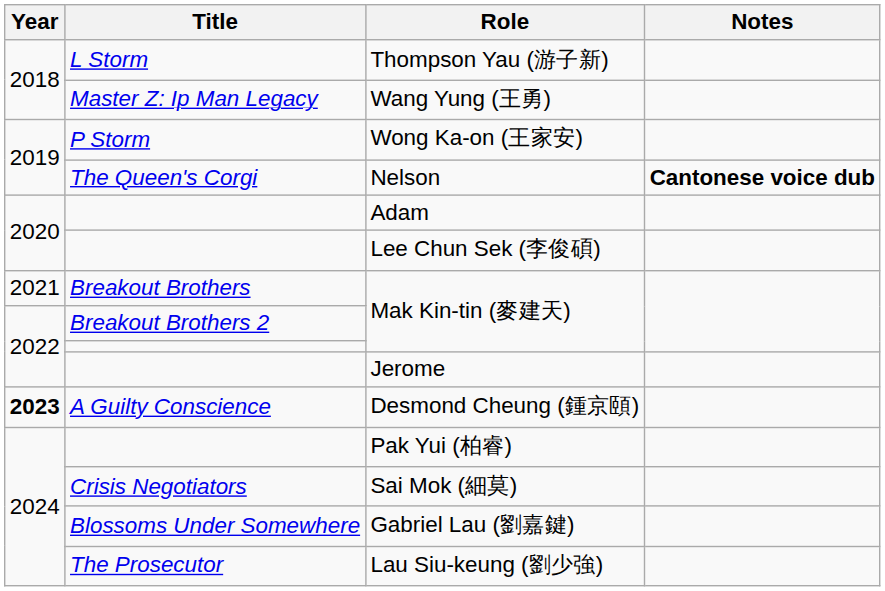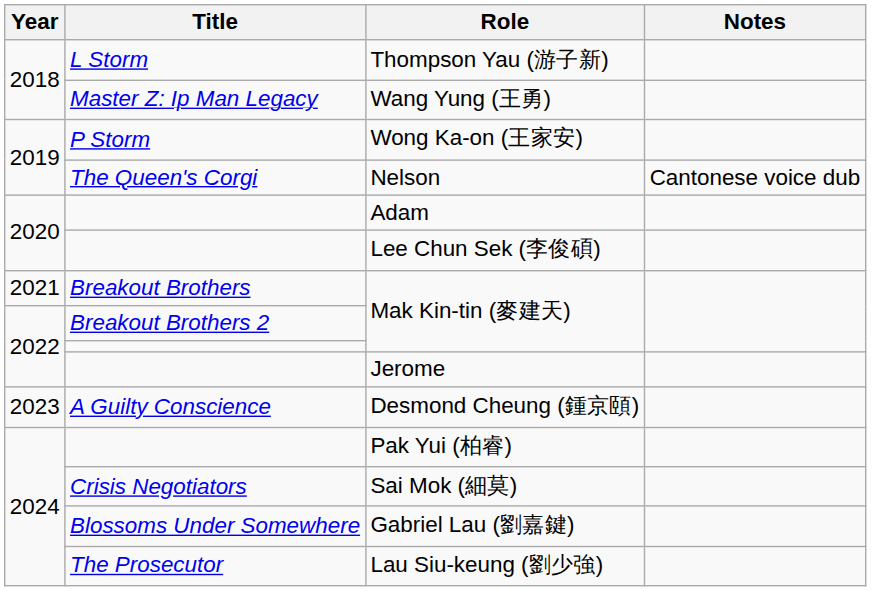(762, 176) bold -> (755, 176) normal
(35, 406) bold -> (35, 406) normal
